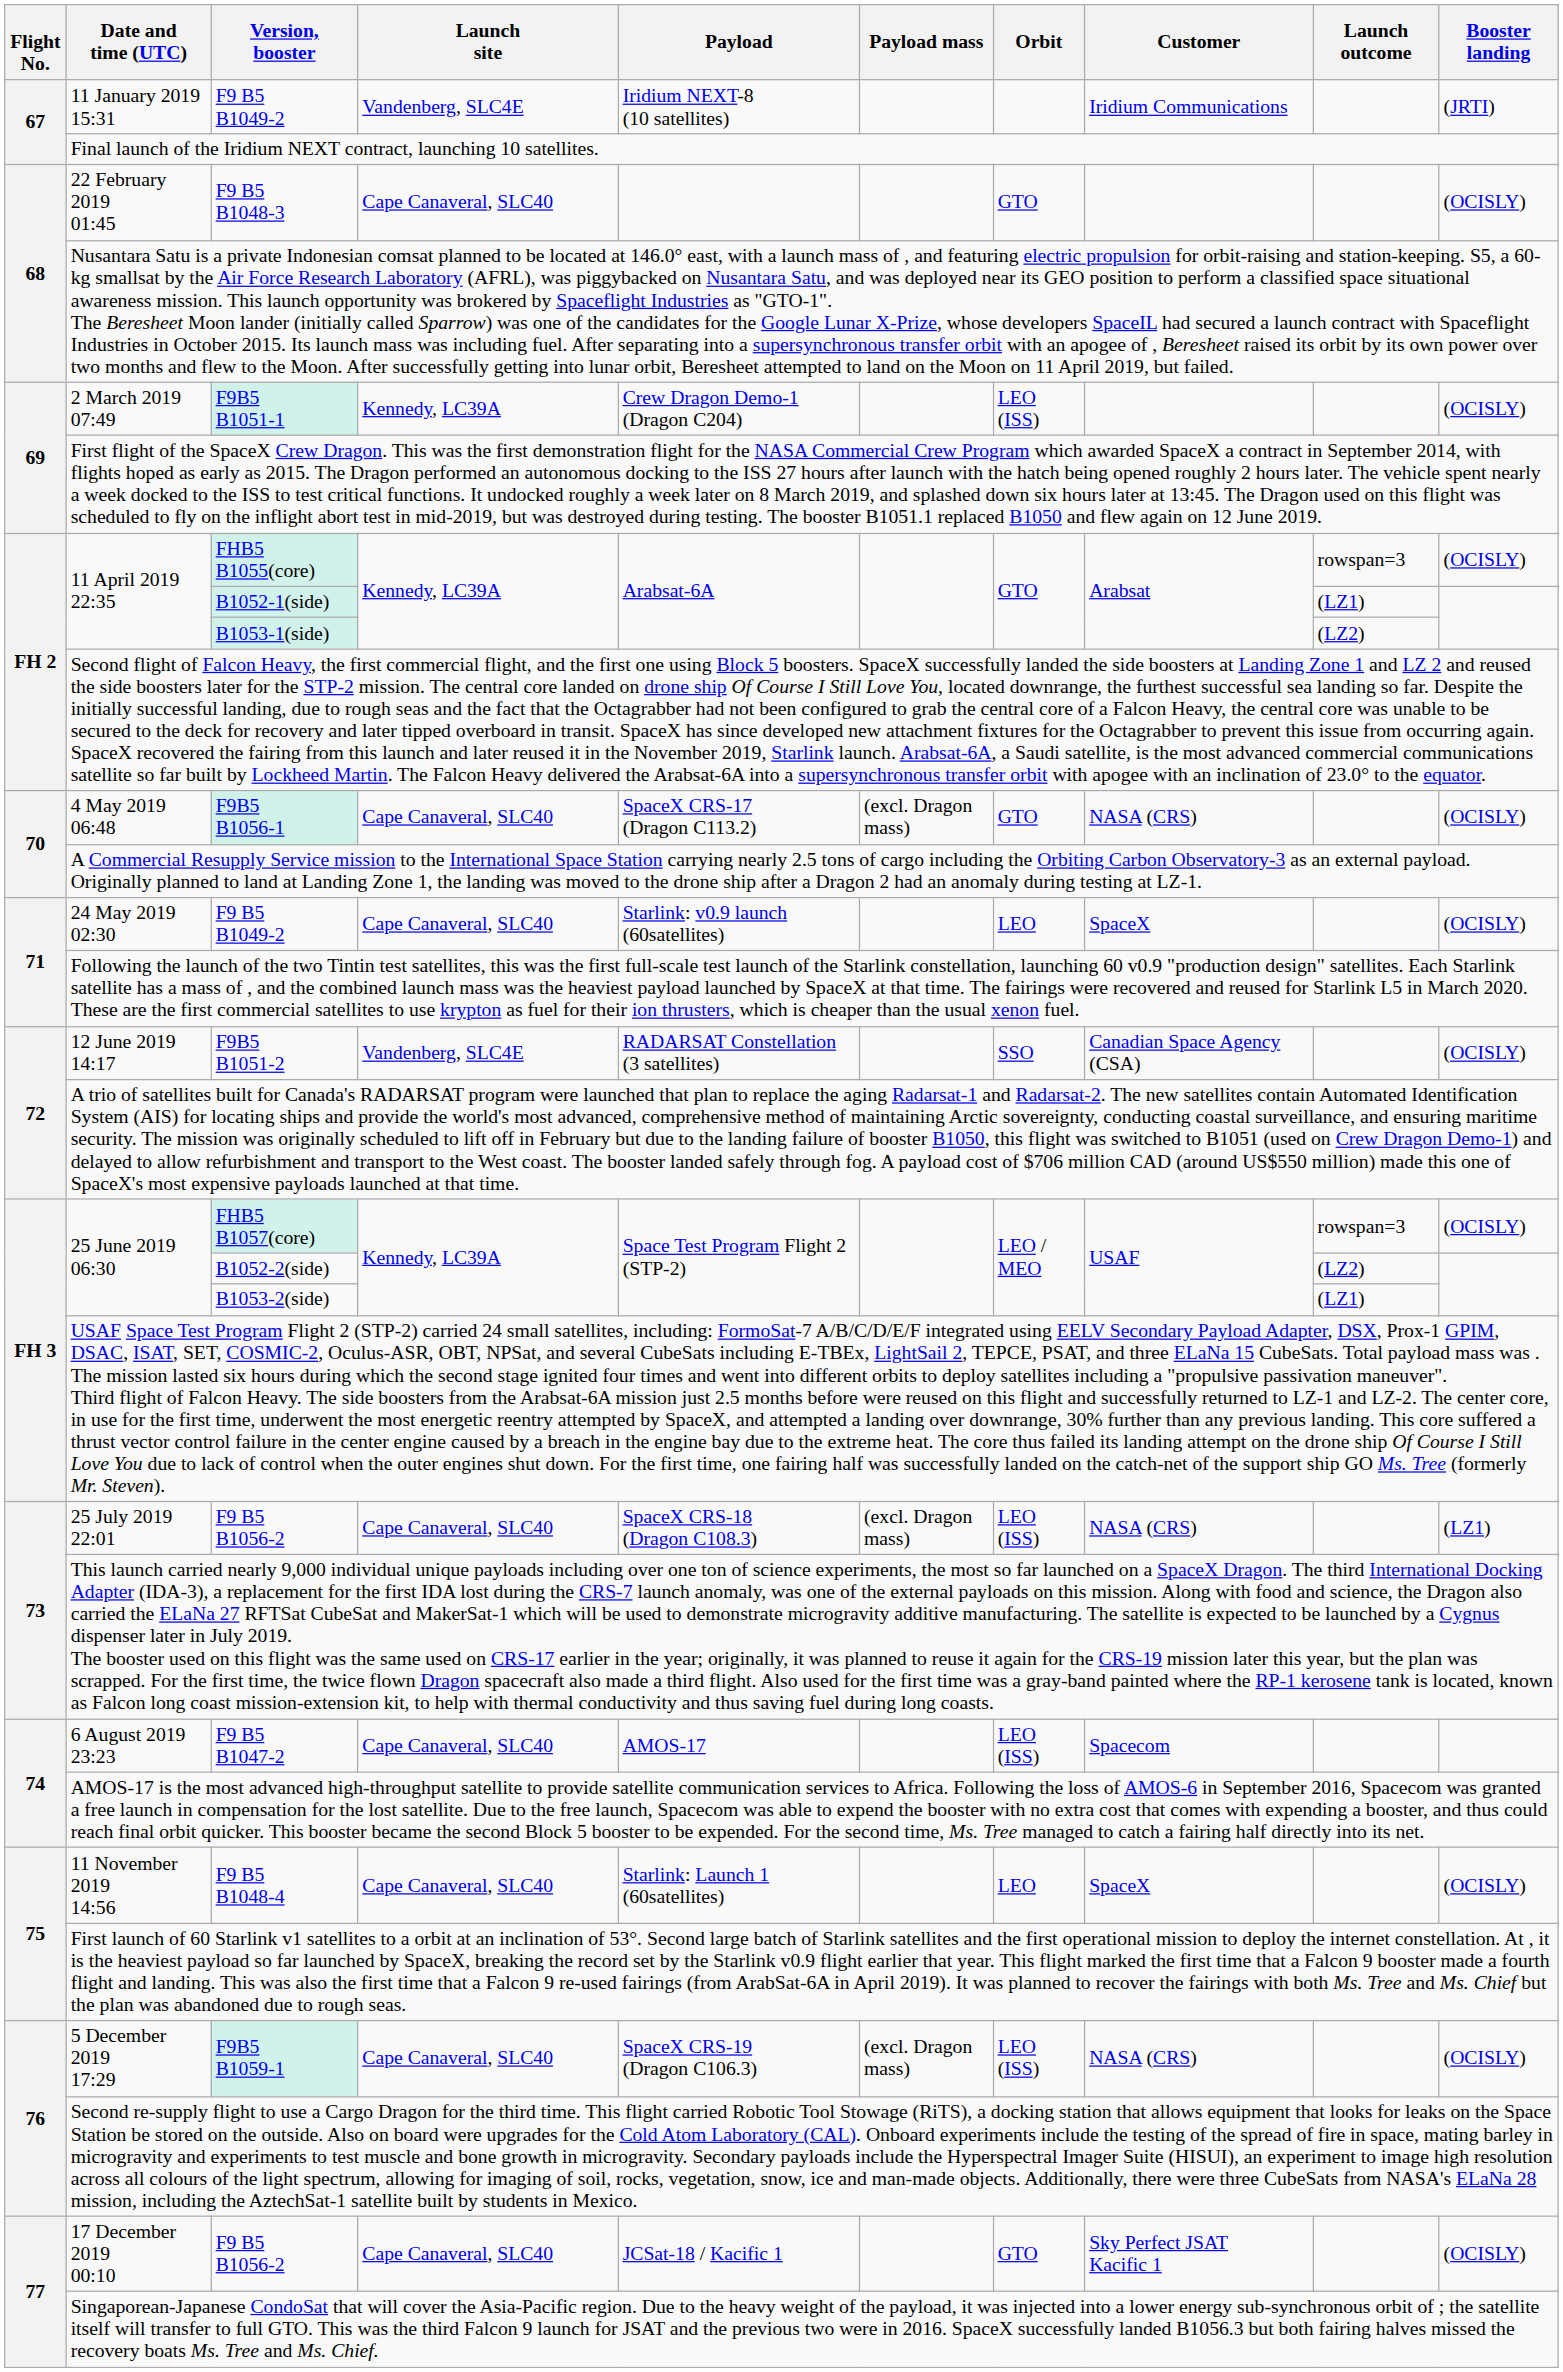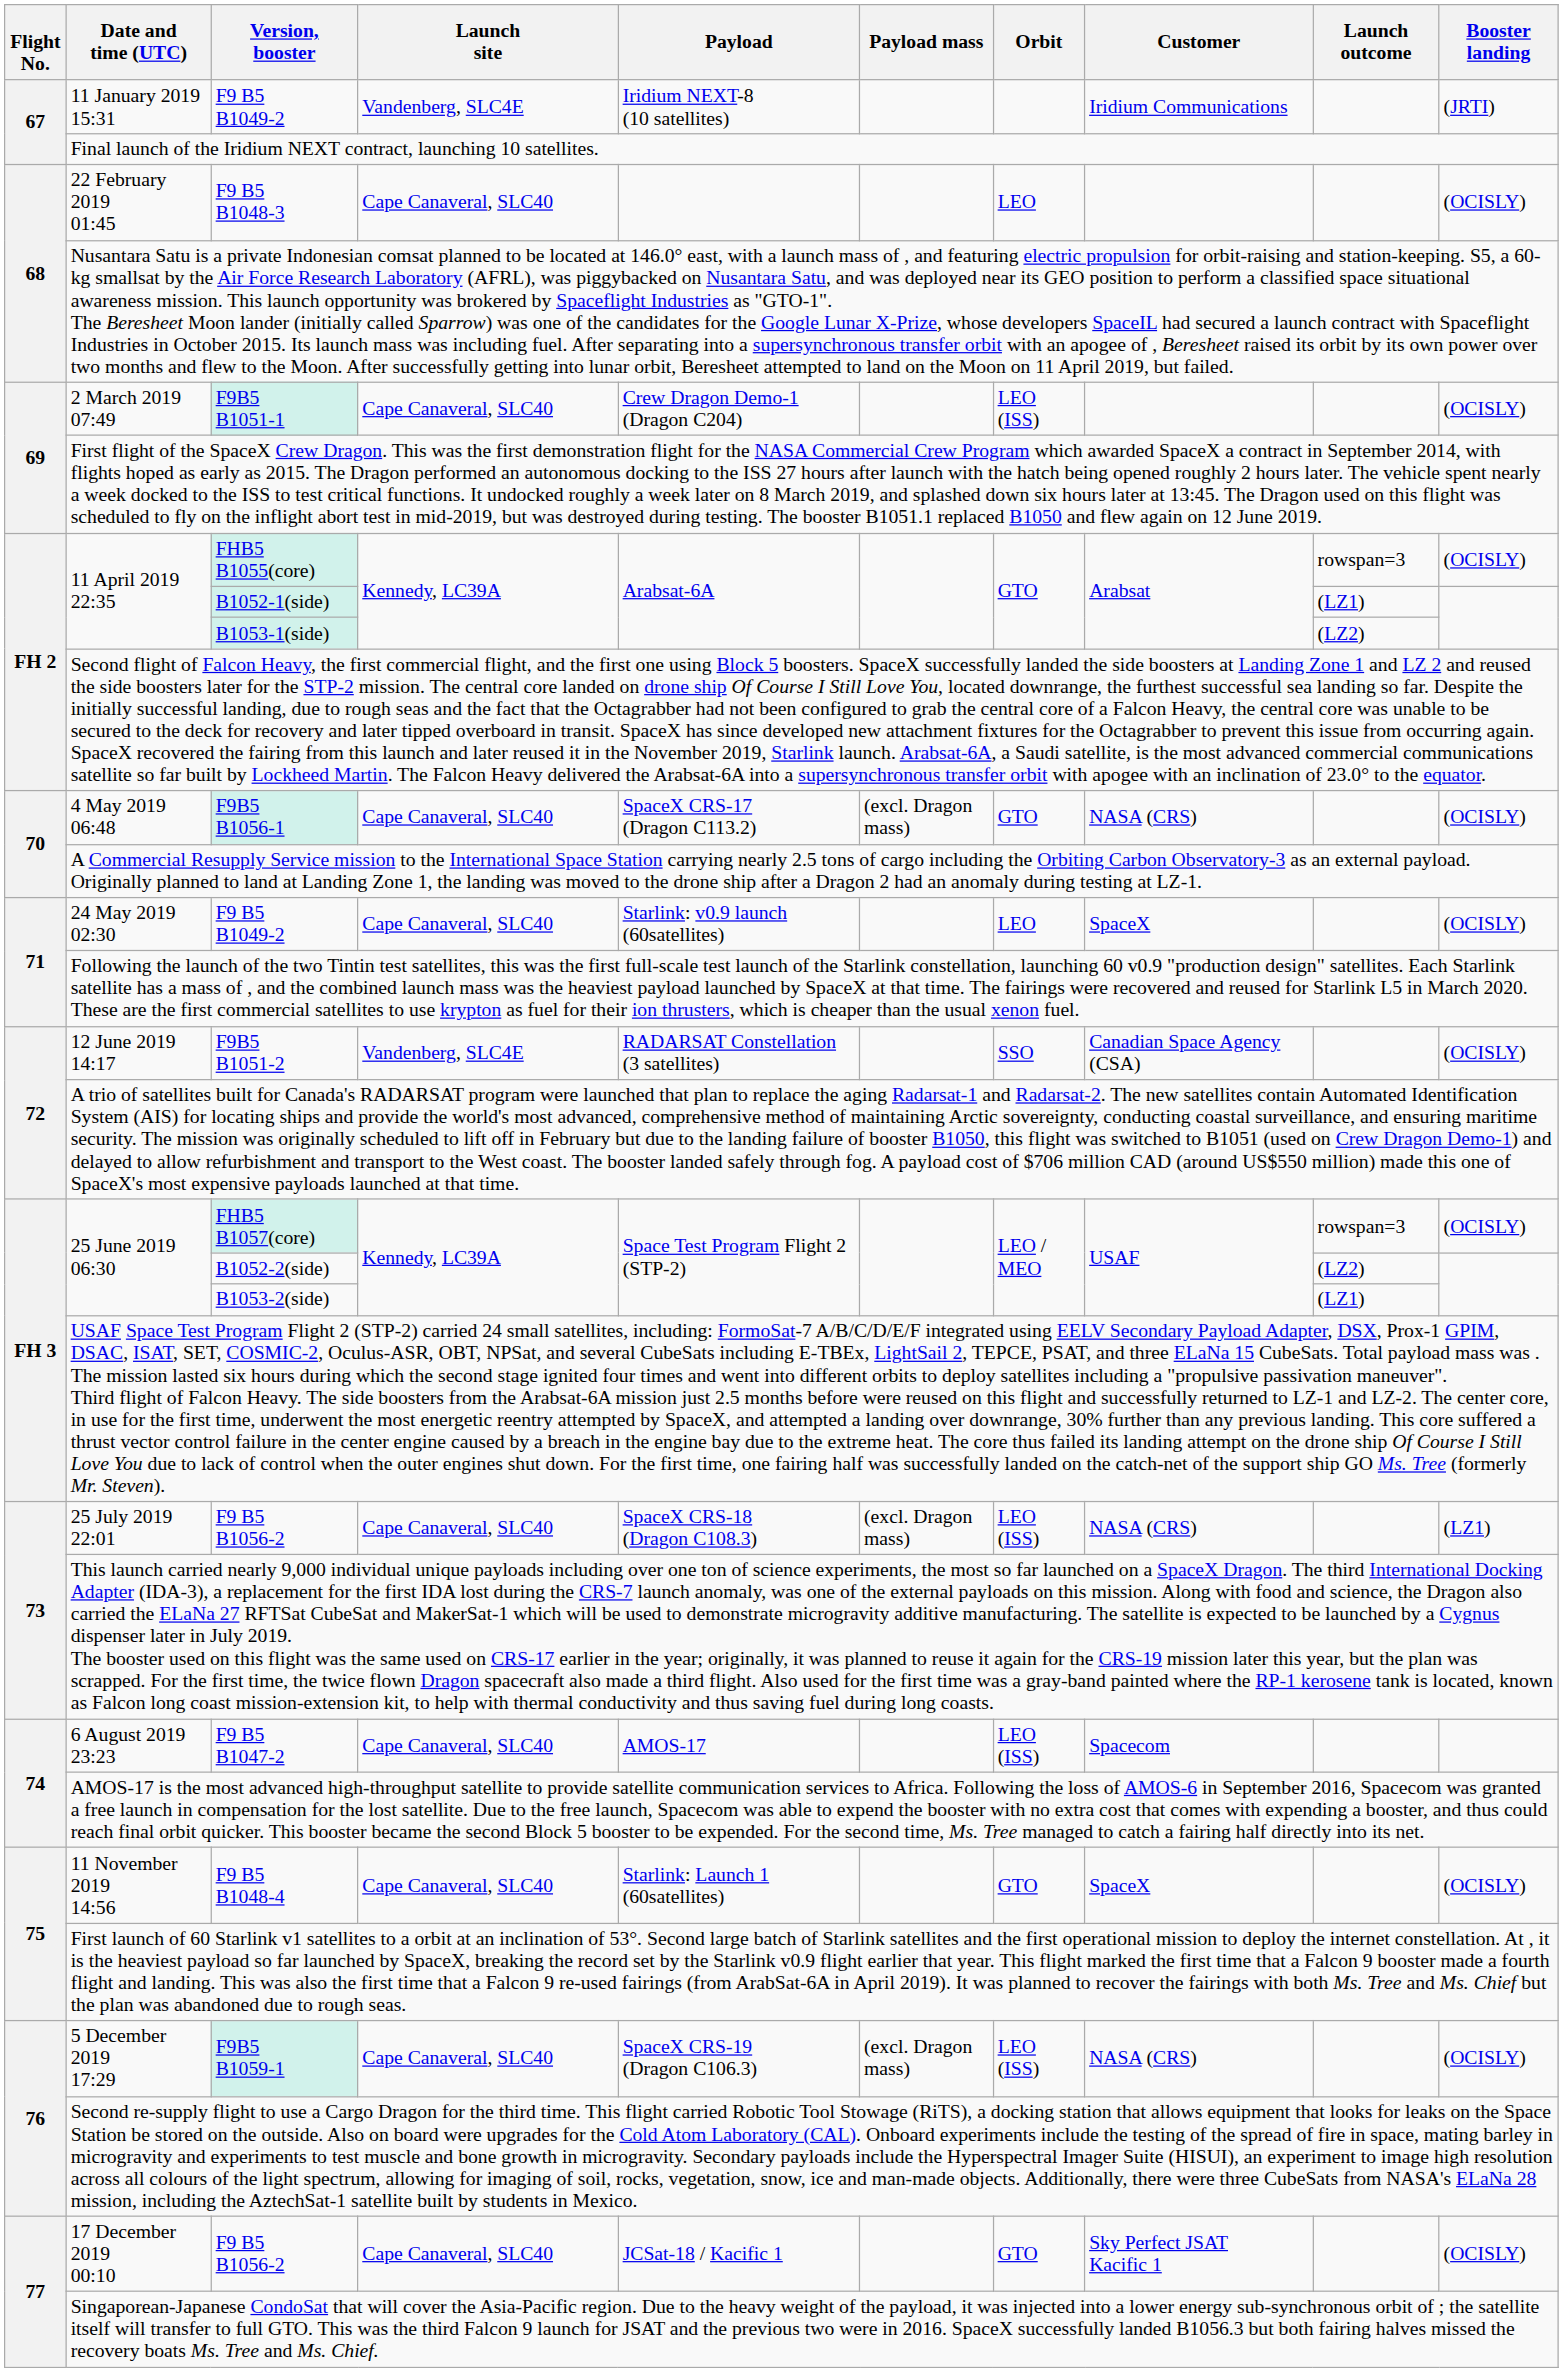(1018, 202) GTO -> (1017, 202) LEO
(432, 408) Kennedy, LC39A -> (458, 408) Cape Canaveral, SLC40
(1017, 1885) LEO -> (1018, 1885) GTO
